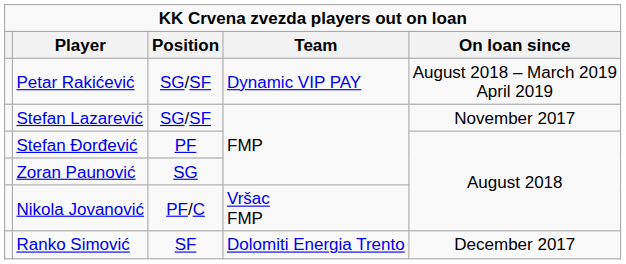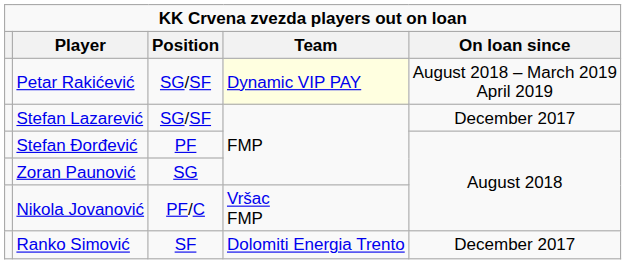(294, 82) no background -> (294, 82) lightyellow background
(515, 118) November 2017 -> (515, 118) December 2017
